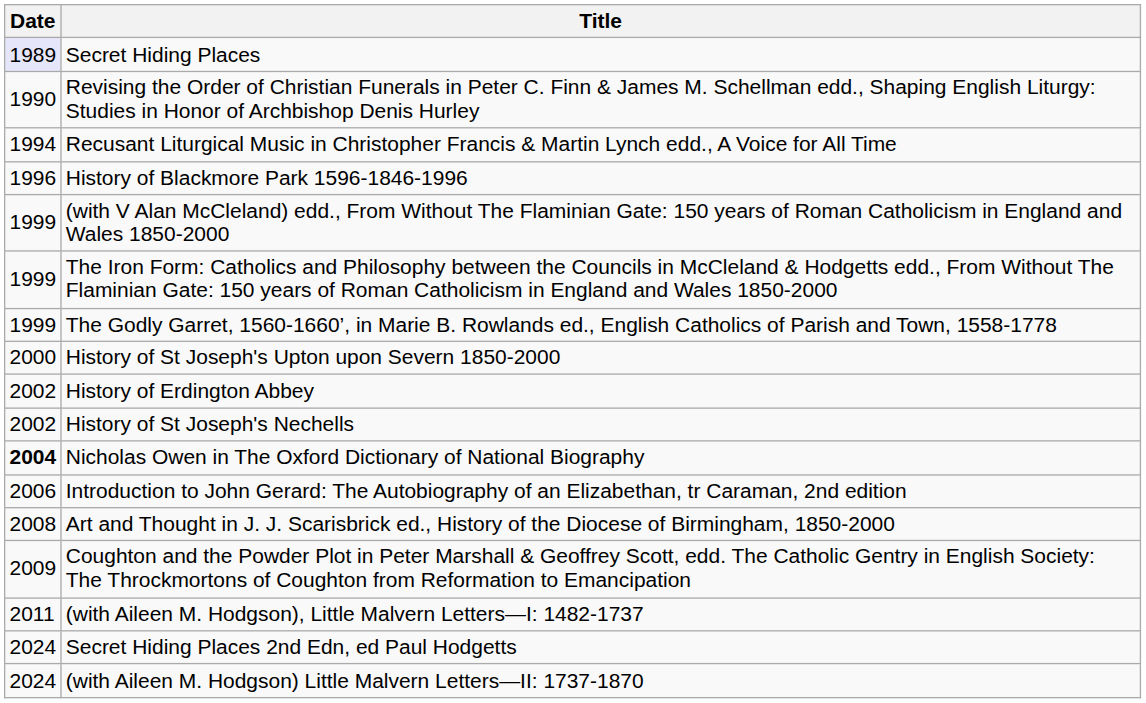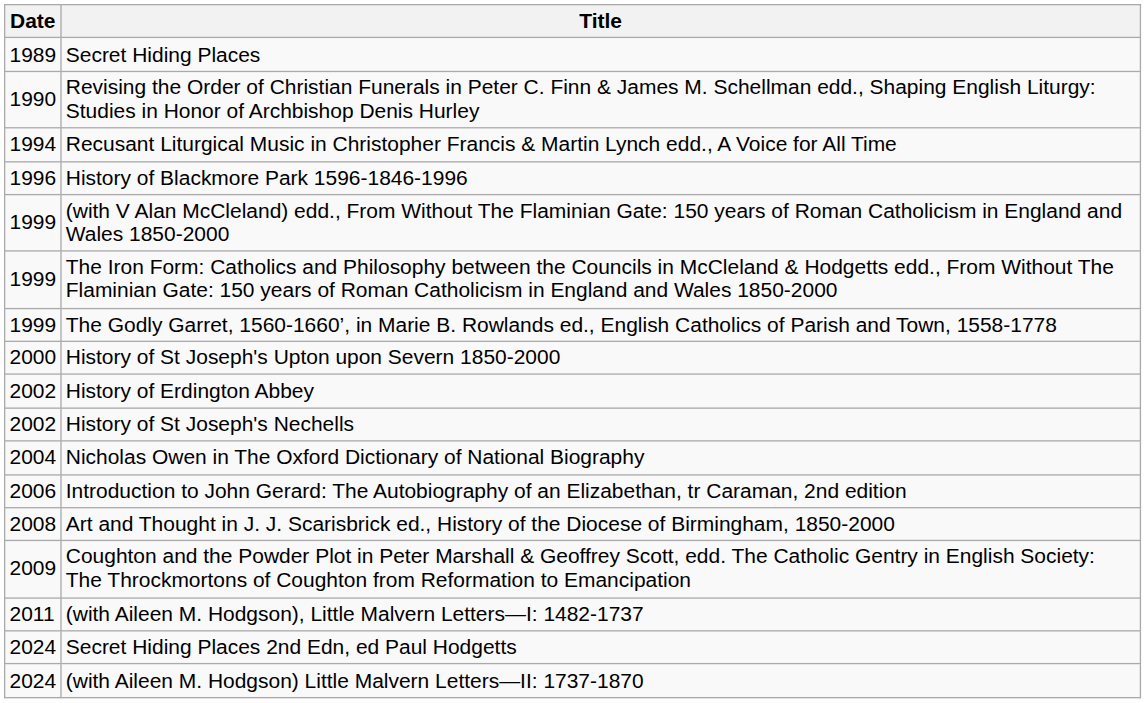(33, 54) lavender background -> (33, 54) no background
(33, 457) bold -> (33, 457) normal
